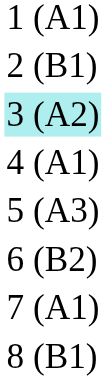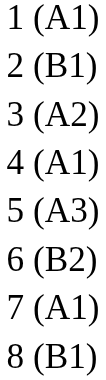(53, 114) paleturquoise background -> (53, 114) no background
